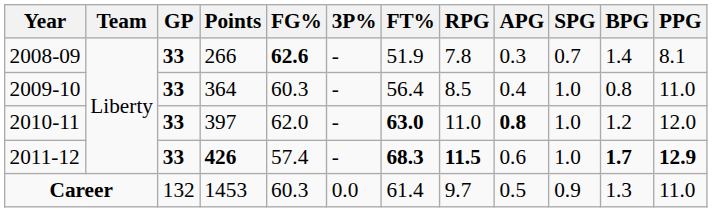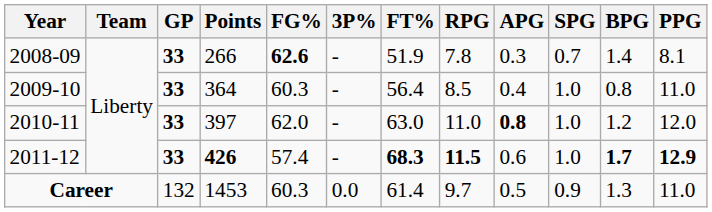(405, 122) bold -> (405, 122) normal
